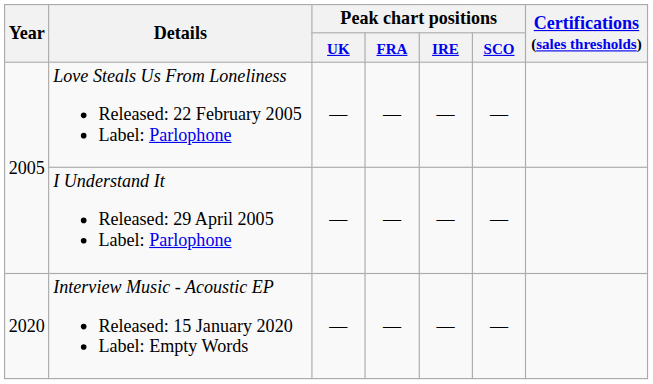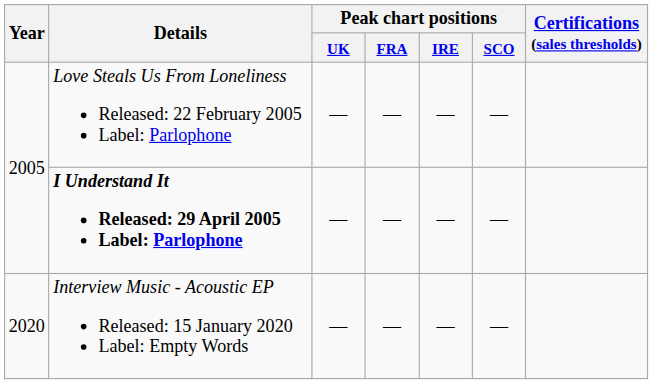(180, 211) normal -> (180, 211) bold
